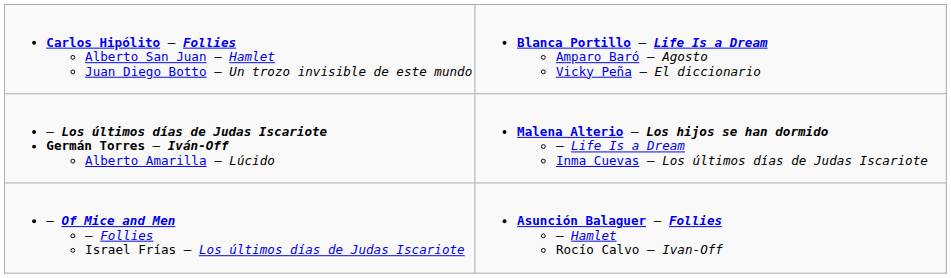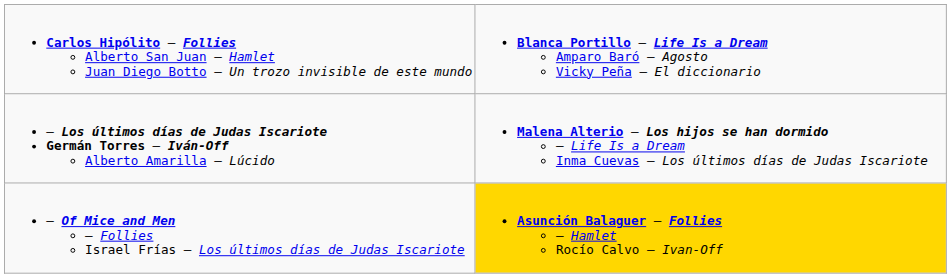(711, 235) no background -> (711, 235) gold background
